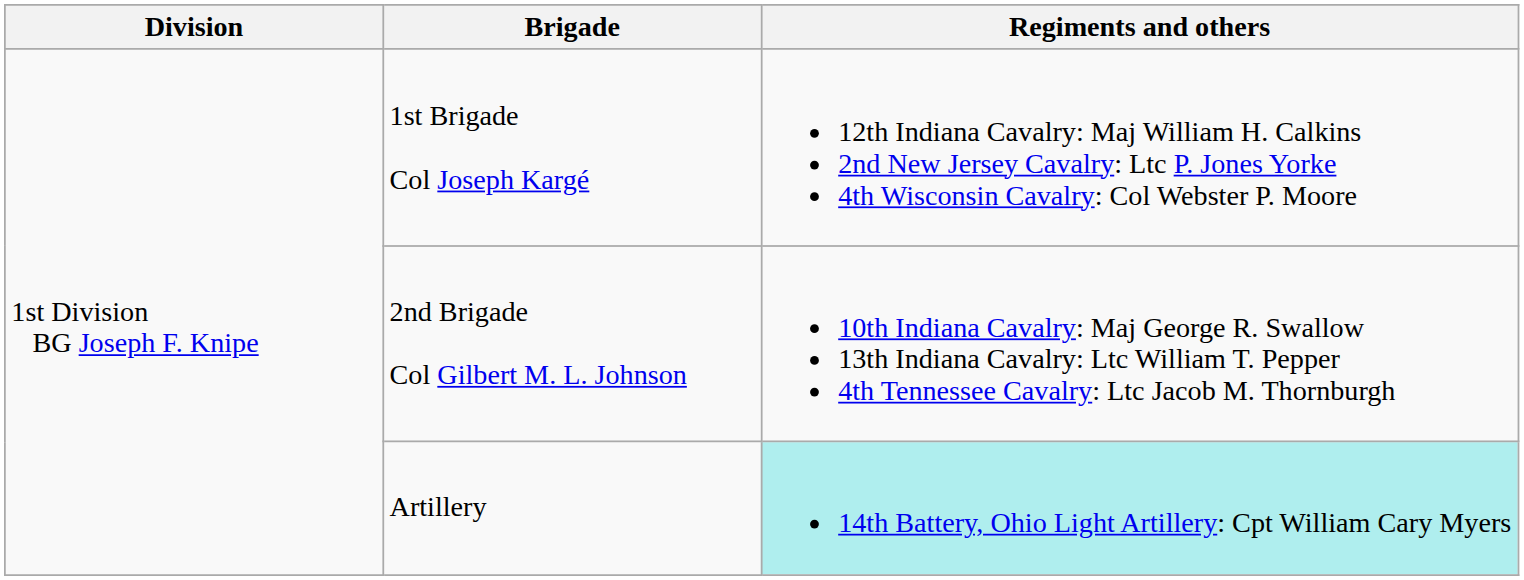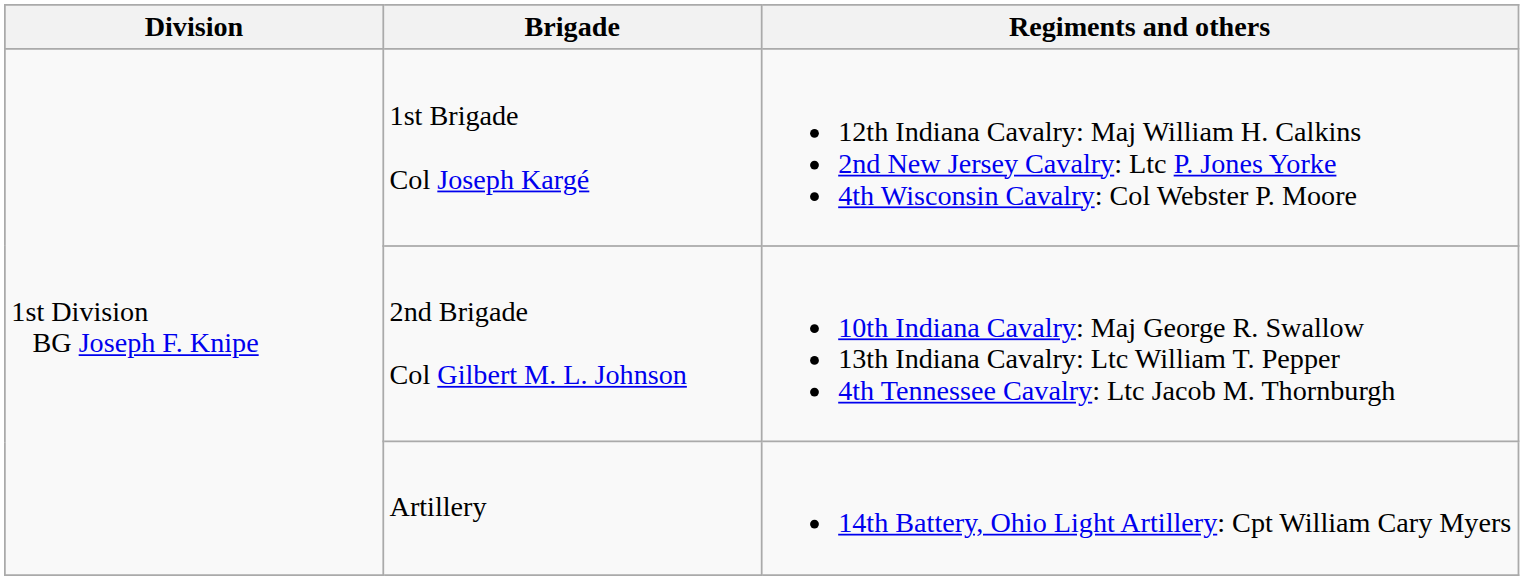(1140, 524) paleturquoise background -> (1140, 524) no background
